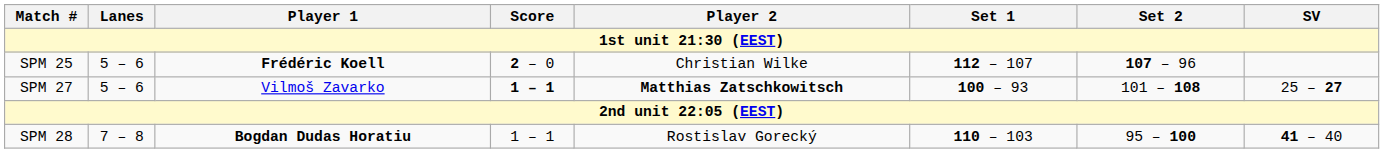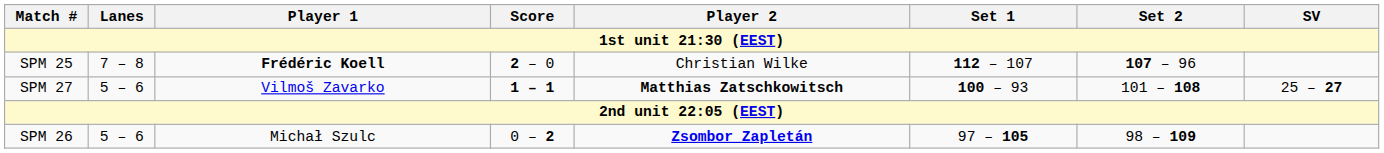(122, 64) 5 – 6 -> (122, 64) 7 – 8
+ row: (46, 136)
- row: (46, 136)
